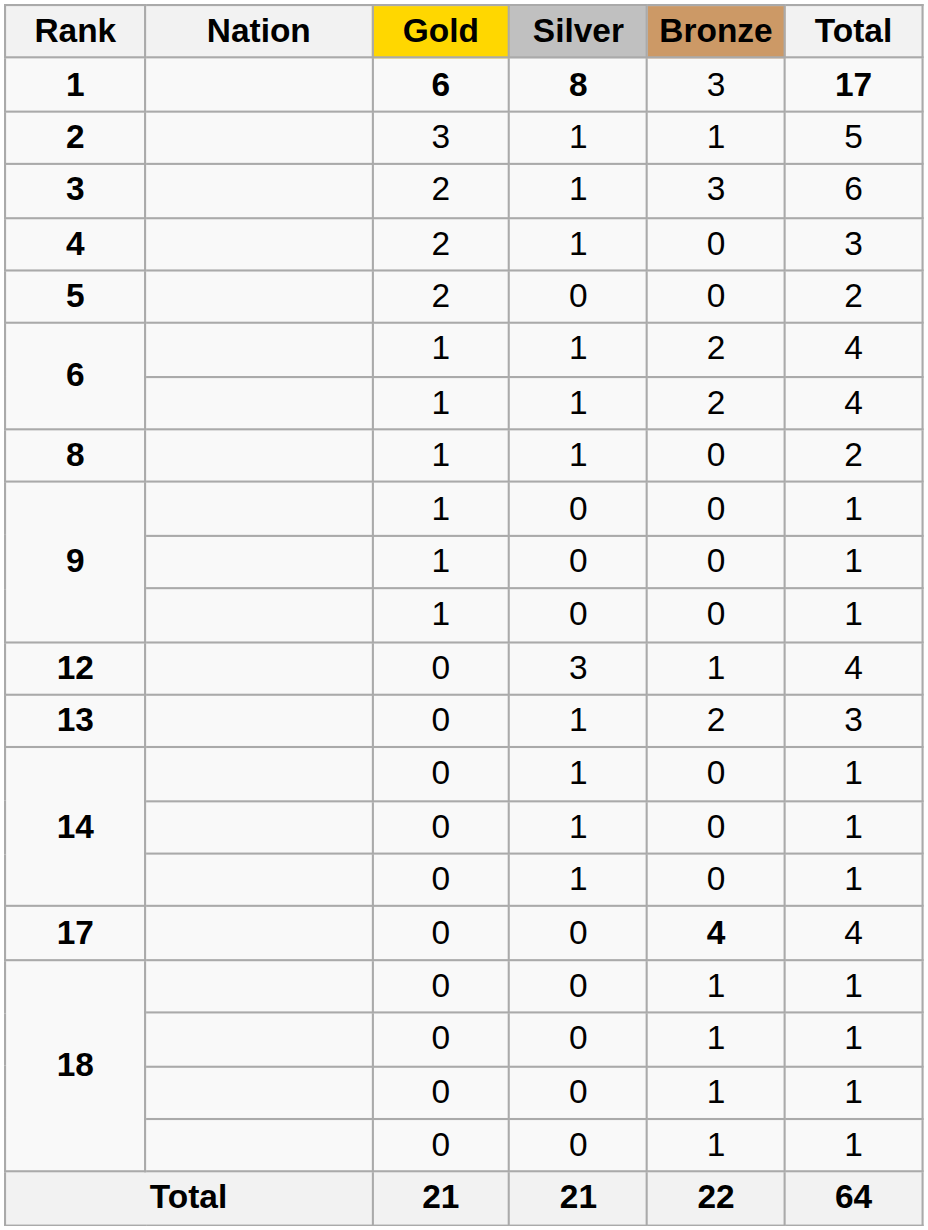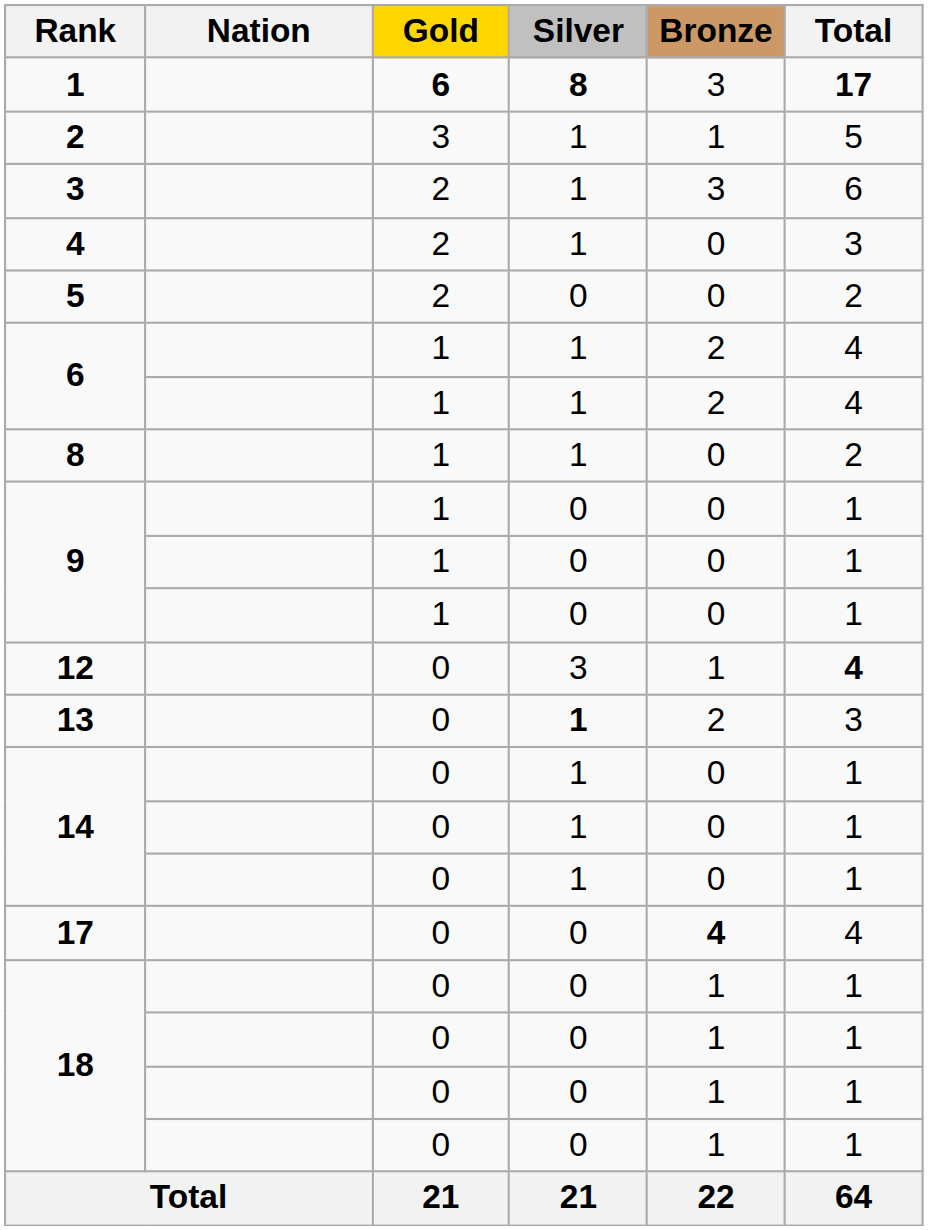(854, 667) normal -> (854, 667) bold
(578, 720) normal -> (578, 720) bold
